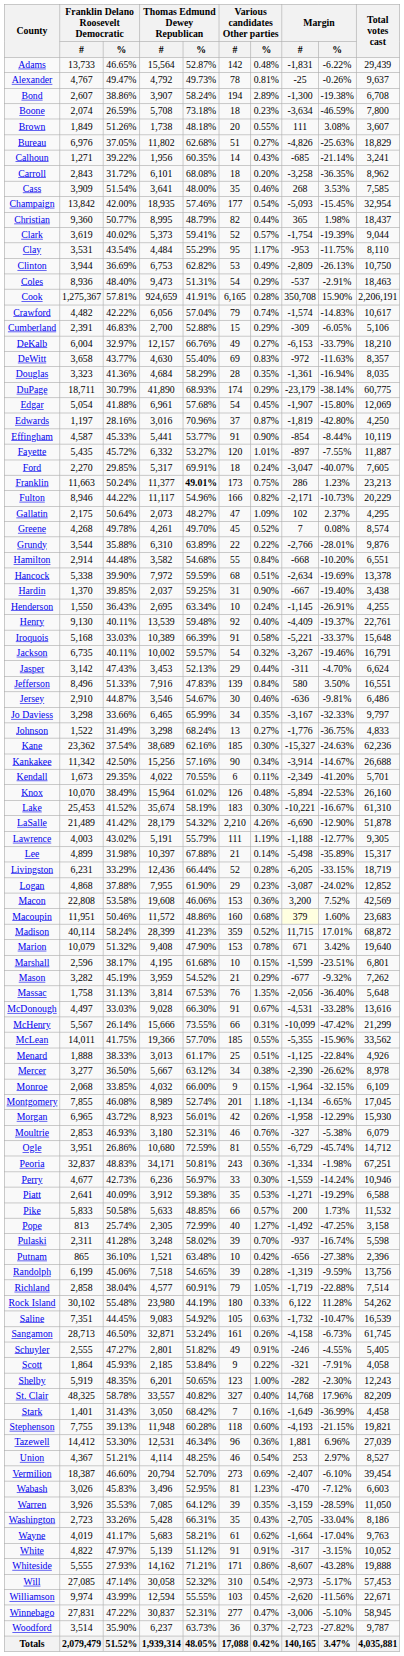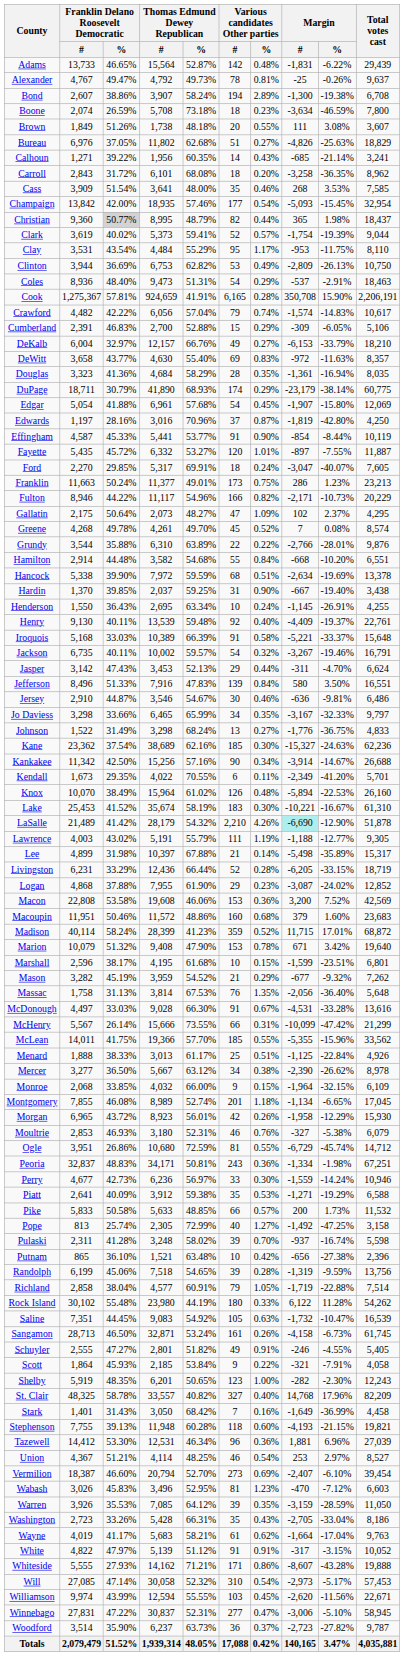(121, 219) no background -> (121, 219) lightgrey background
(201, 483) bold -> (201, 483) normal
(300, 823) no background -> (300, 823) paleturquoise background
(300, 916) lightyellow background -> (300, 916) no background
